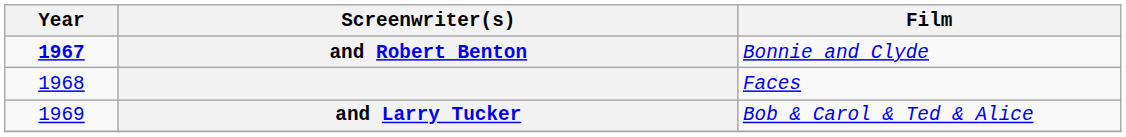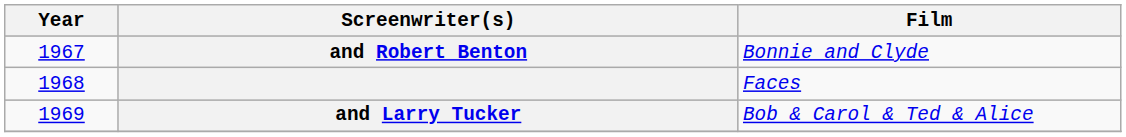(62, 52) bold -> (62, 52) normal
